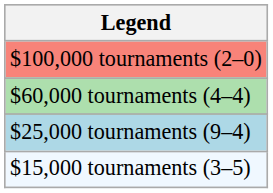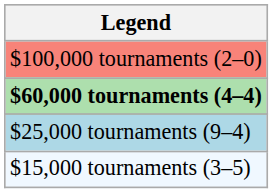(130, 95) normal -> (136, 95) bold
